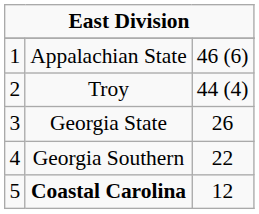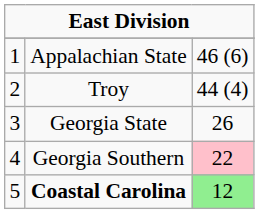(223, 157) no background -> (223, 157) pink background
(223, 191) no background -> (223, 191) lightgreen background
